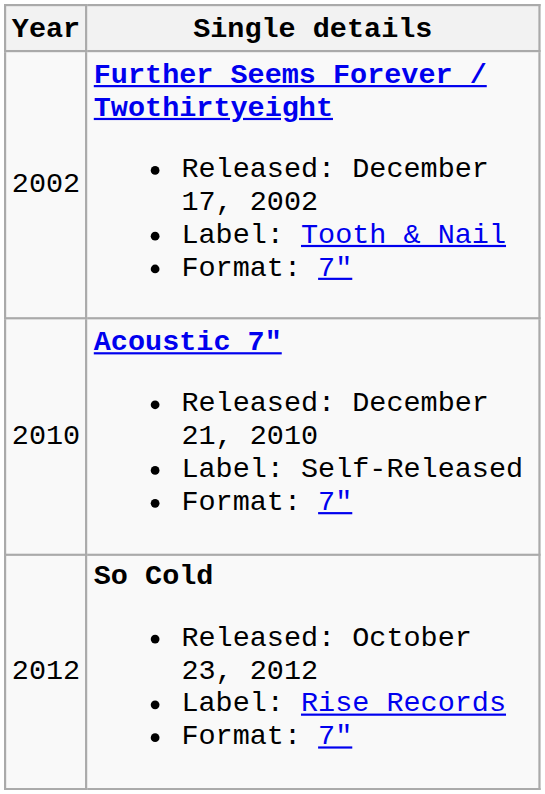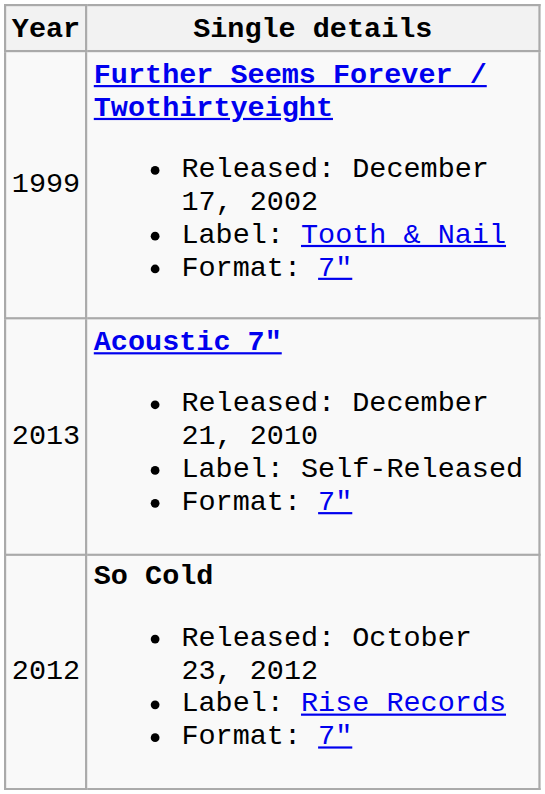(46, 185) 2002 -> (46, 185) 1999
(46, 436) 2010 -> (46, 436) 2013
